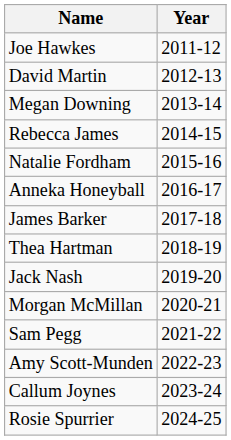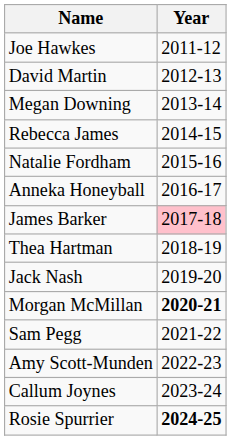(191, 219) no background -> (191, 219) pink background
(191, 305) normal -> (191, 305) bold
(191, 420) normal -> (191, 420) bold
